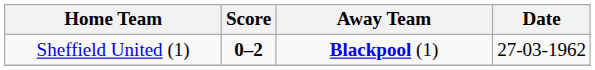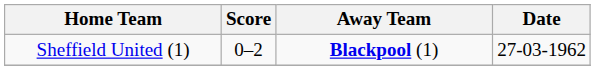(249, 49) bold -> (249, 49) normal
